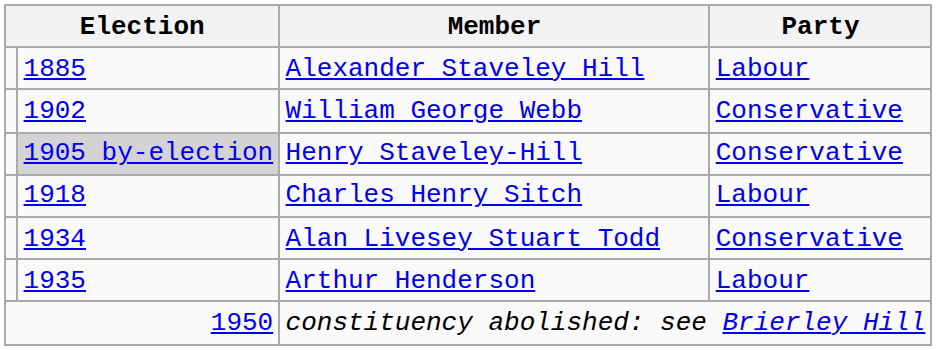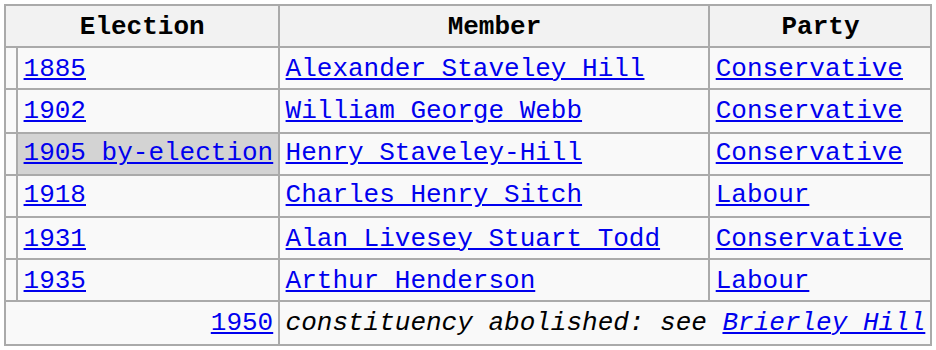(763, 69) Labour -> (809, 69) Conservative
(55, 238) 1934 -> (55, 238) 1931
